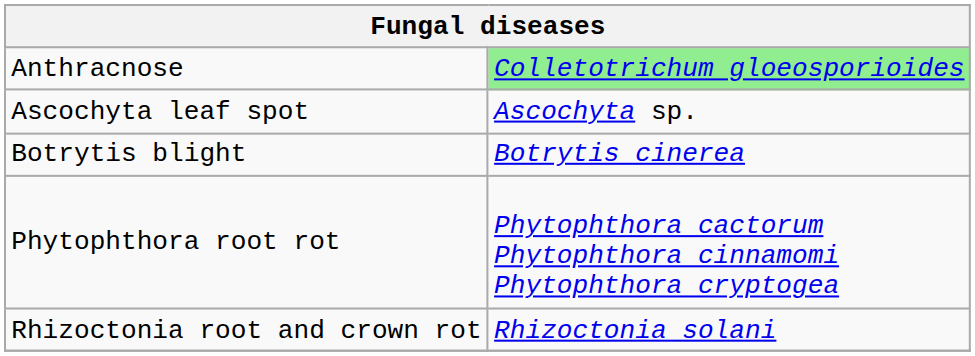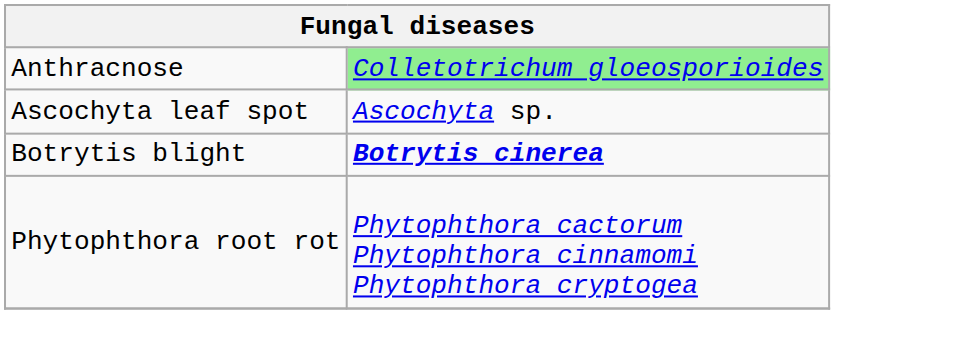(620, 154) normal -> (478, 154) bold
- row: (246, 330)
